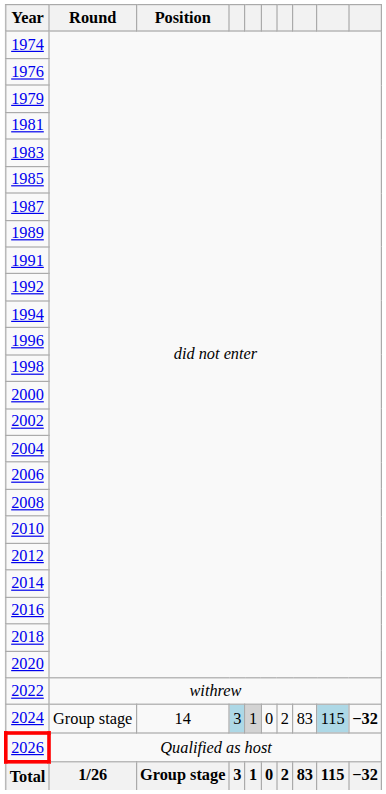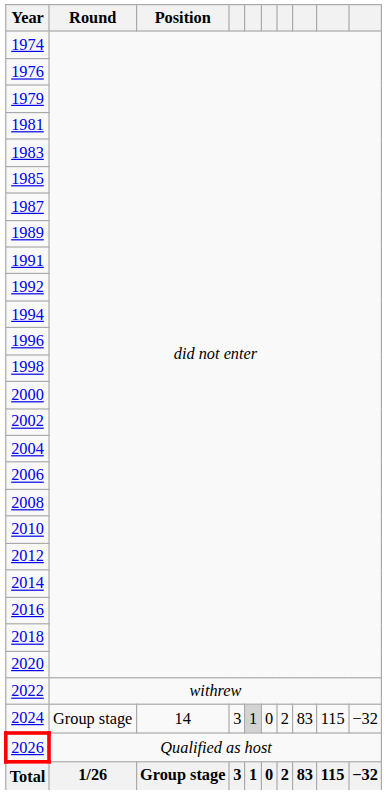(237, 718) lightblue background -> (237, 718) no background
(333, 718) lightblue background -> (333, 718) no background
(365, 718) bold -> (365, 718) normal
